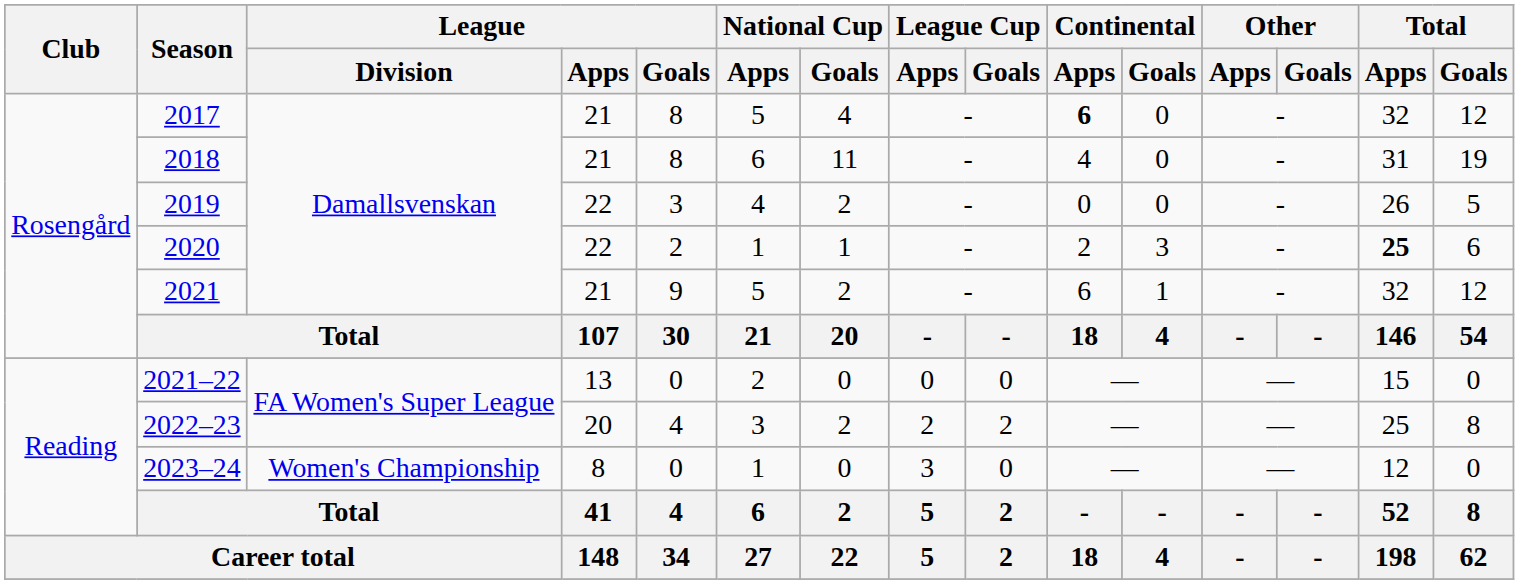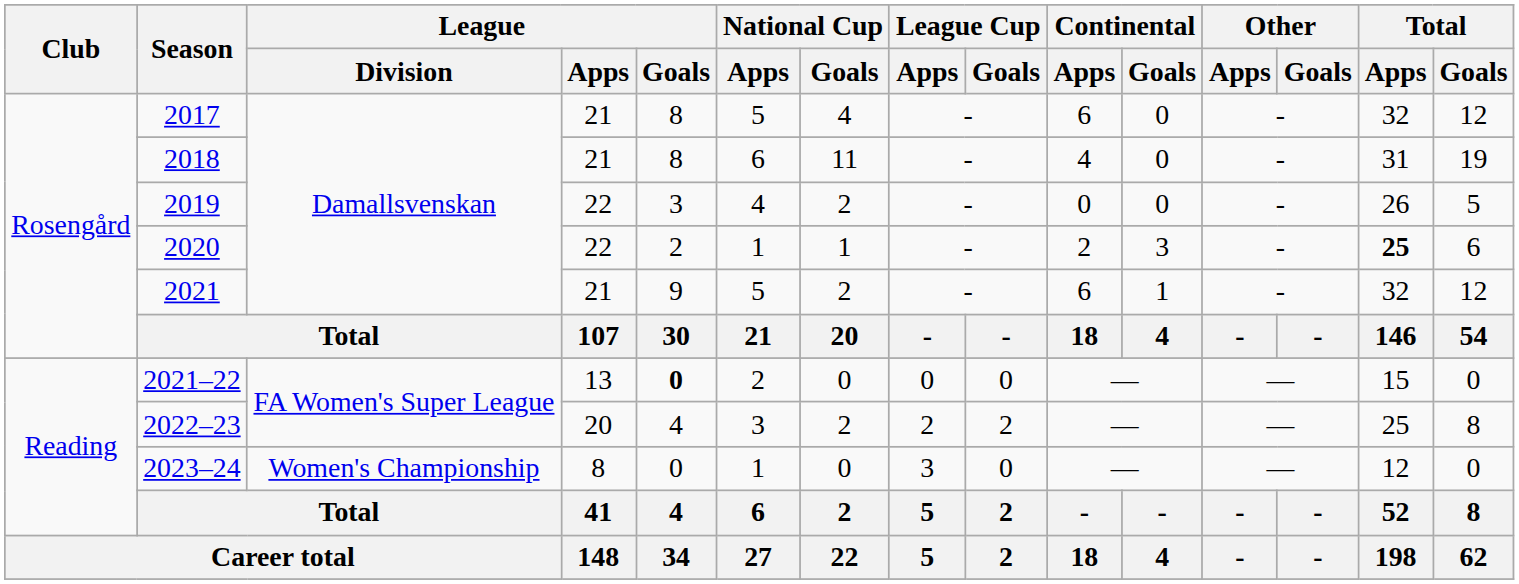(1084, 114) bold -> (1084, 114) normal
(676, 379) normal -> (676, 379) bold
